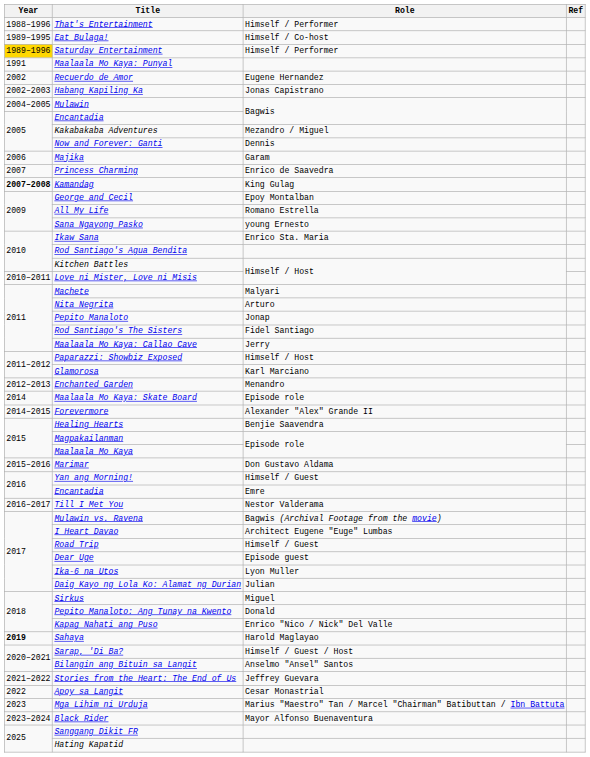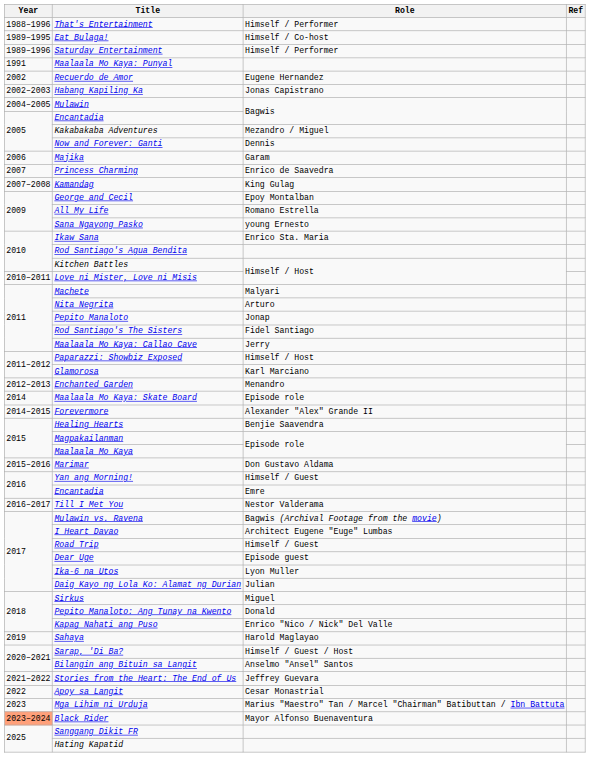(28, 51) gold background -> (28, 51) no background
(28, 185) bold -> (28, 185) normal
(16, 638) bold -> (16, 638) normal
(28, 718) no background -> (28, 718) lightsalmon background
